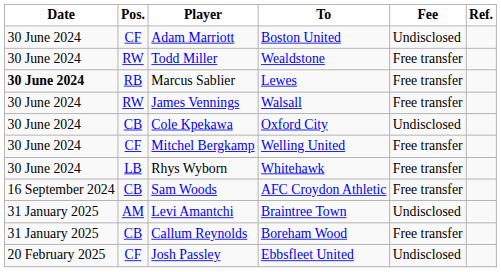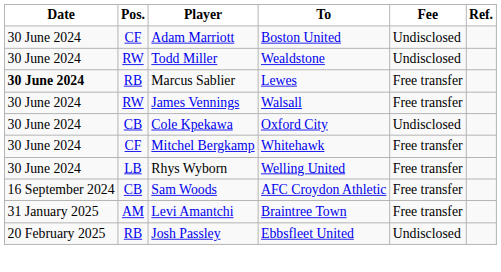(428, 59) Free transfer -> (427, 59) Undisclosed
(303, 146) Welling United -> (293, 146) Whitehawk
(293, 168) Whitehawk -> (303, 168) Welling United
(427, 211) Undisclosed -> (428, 211) Free transfer
- row: (199, 233)
(133, 255) CF -> (133, 233) RB
